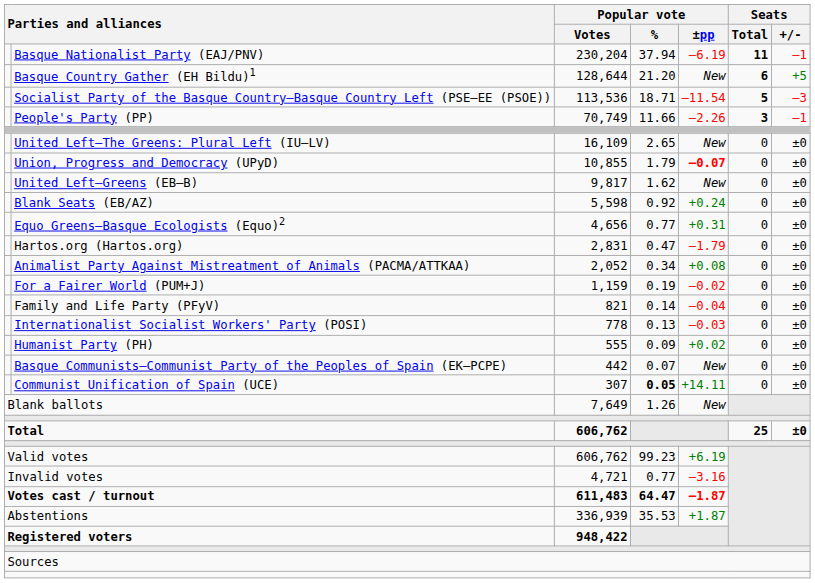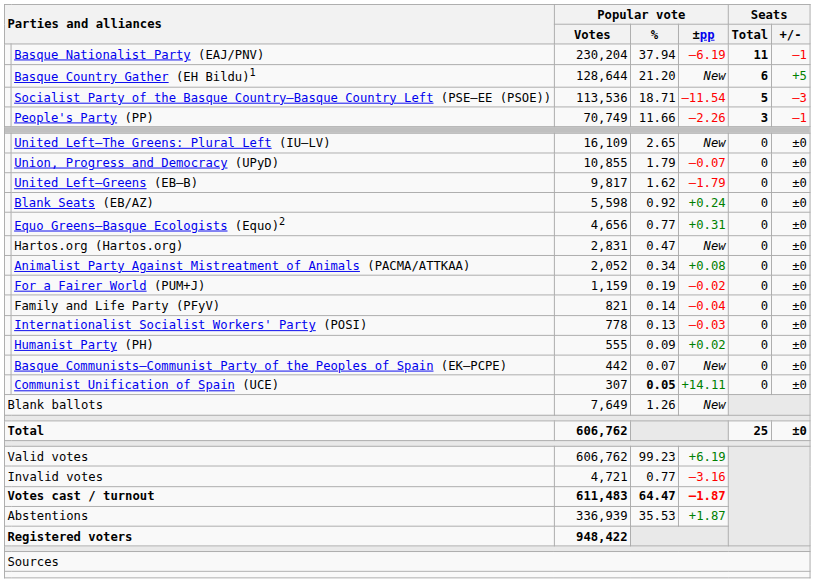(707, 163) bold -> (707, 163) normal
(715, 183) New -> (707, 183) –1.79
(707, 246) –1.79 -> (715, 246) New
